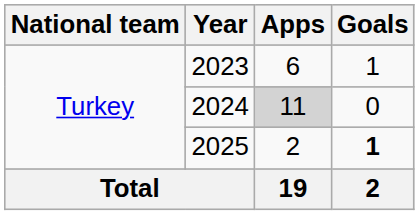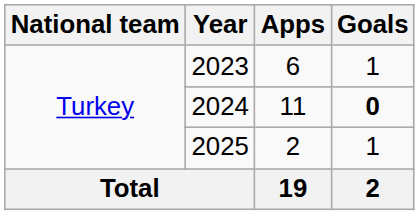(293, 106) lightgrey background -> (293, 106) no background
(373, 106) normal -> (373, 106) bold
(373, 147) bold -> (373, 147) normal
